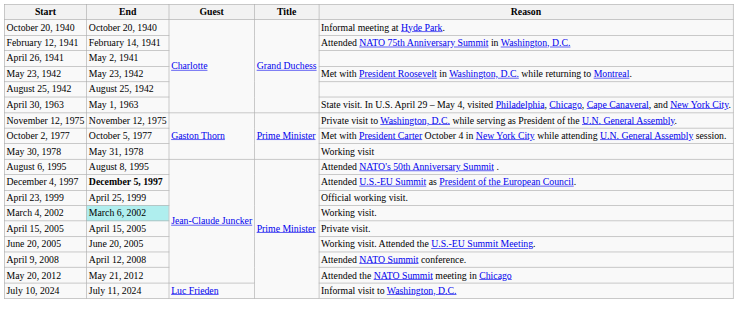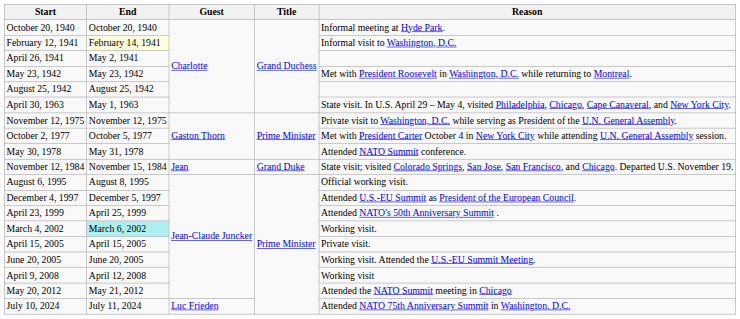(125, 43) no background -> (125, 43) lightyellow background
(446, 43) Attended NATO 75th Anniversary Summit in Washington, D.C. -> (389, 43) Informal visit to Washington, D.C.
(348, 151) Working visit -> (394, 151) Attended NATO Summit conference.
+ row: (45, 167)
(410, 167) Attended NATO's 50th Anniversary Summit . -> (364, 182) Official working visit.
(126, 182) bold -> (125, 197) normal
(364, 197) Official working visit. -> (410, 213) Attended NATO's 50th Anniversary Summit .
(394, 259) Attended NATO Summit conference. -> (348, 275) Working visit
(389, 290) Informal visit to Washington, D.C. -> (446, 306) Attended NATO 75th Anniversary Summit in Washington, D.C.
